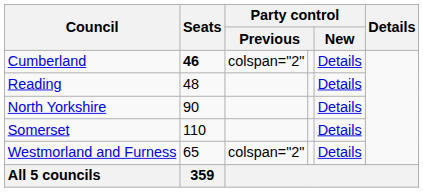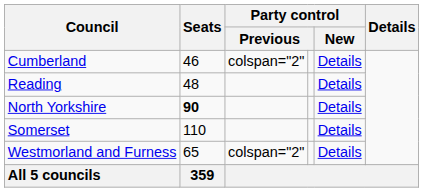(191, 61) bold -> (191, 61) normal
(191, 107) normal -> (191, 107) bold
